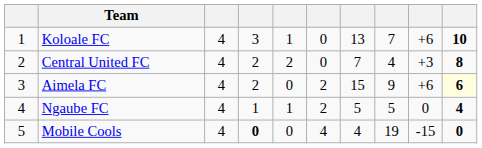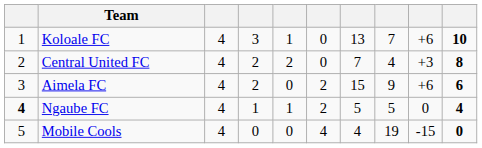(460, 85) lightyellow background -> (460, 85) no background
(21, 108) normal -> (21, 108) bold
(255, 131) bold -> (255, 131) normal
